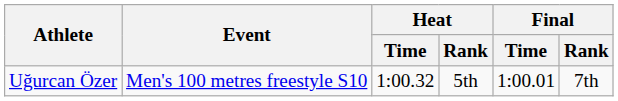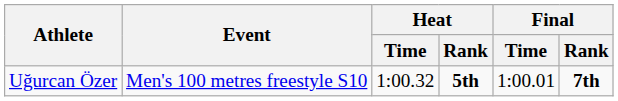(466, 80) normal -> (466, 80) bold
(586, 80) normal -> (586, 80) bold
